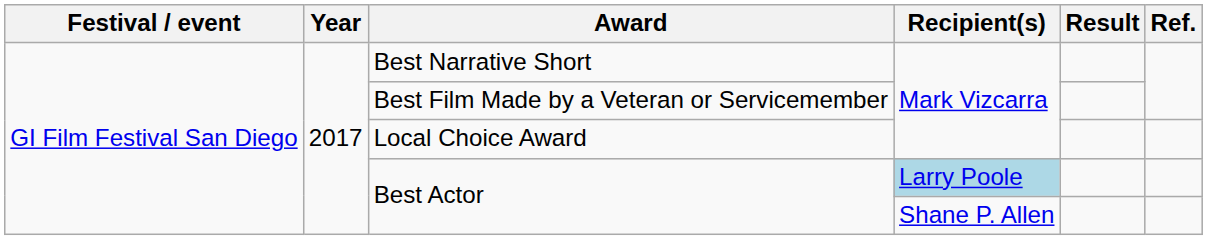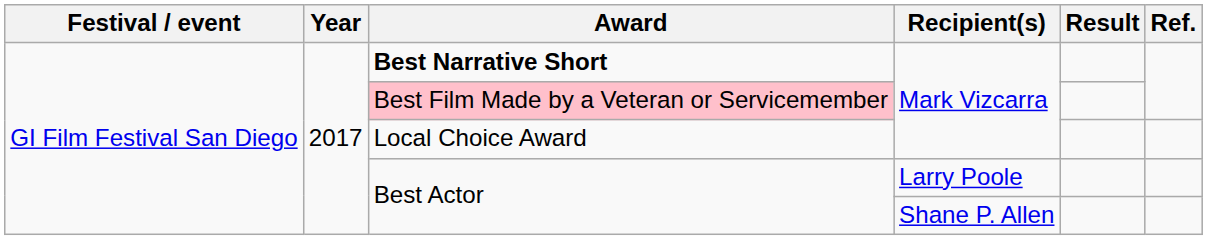(482, 61) normal -> (490, 61) bold
(631, 100) no background -> (631, 100) pink background
(961, 176) lightblue background -> (961, 176) no background
